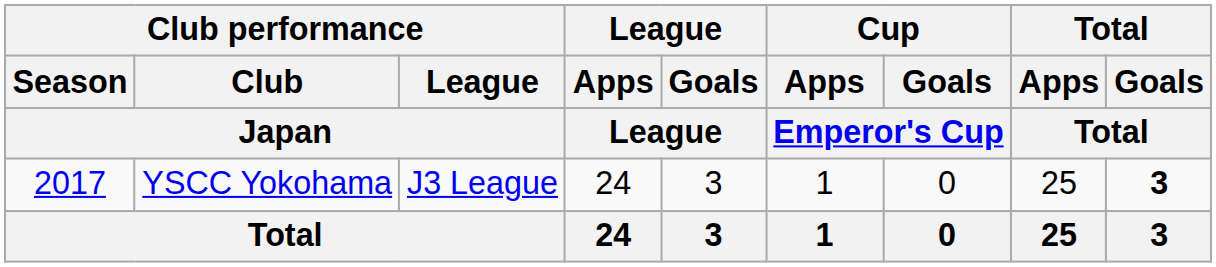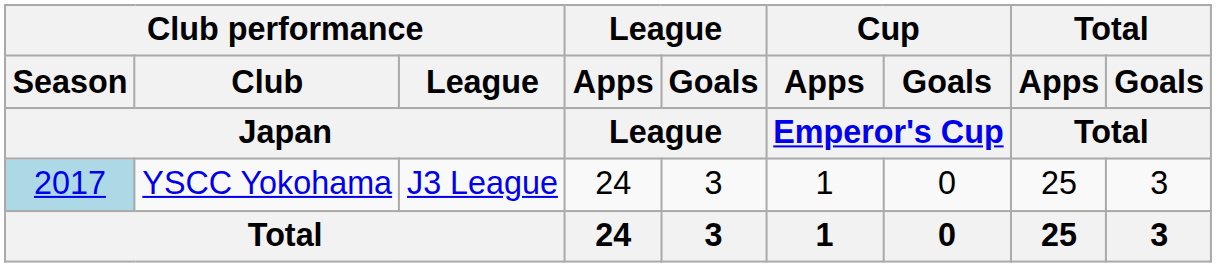(70, 183) no background -> (70, 183) lightblue background
(1159, 183) bold -> (1159, 183) normal
